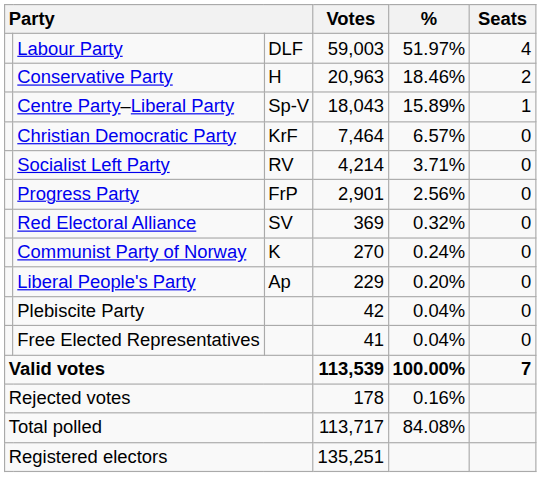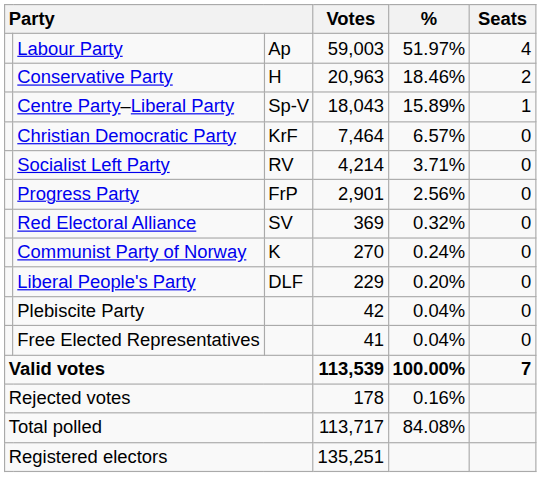(286, 48) DLF -> (279, 48) Ap
(279, 281) Ap -> (286, 281) DLF
